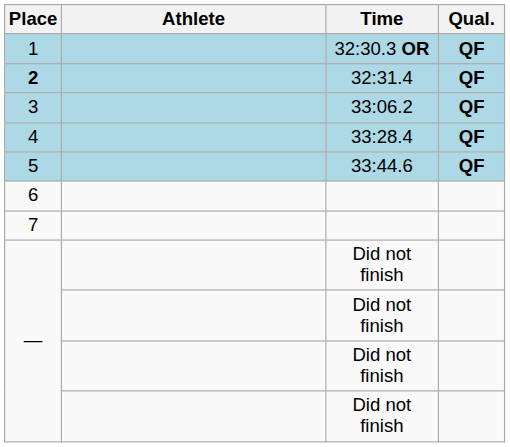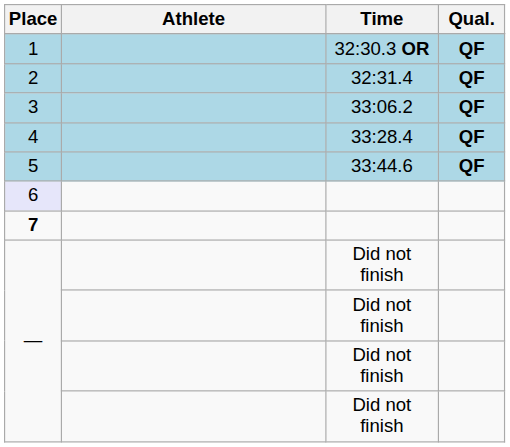(33, 78) bold -> (33, 78) normal
(33, 195) no background -> (33, 195) lavender background
(33, 225) normal -> (33, 225) bold
